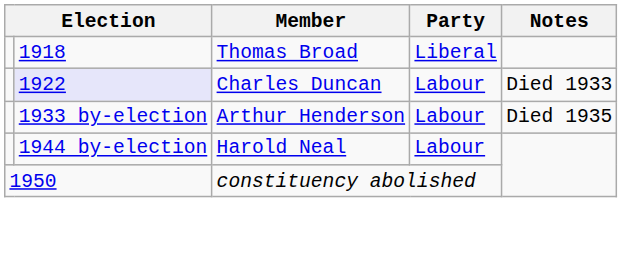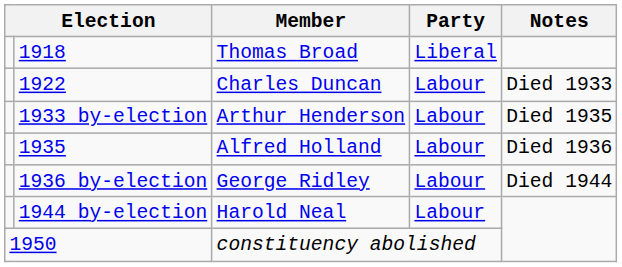(42, 85) lavender background -> (42, 85) no background
+ row: (299, 149)
+ row: (293, 181)
